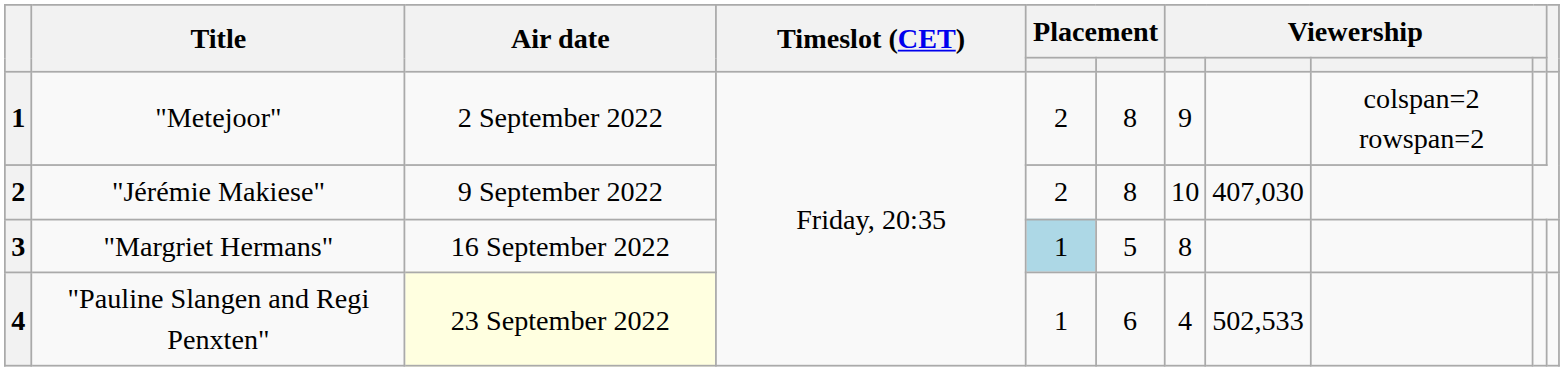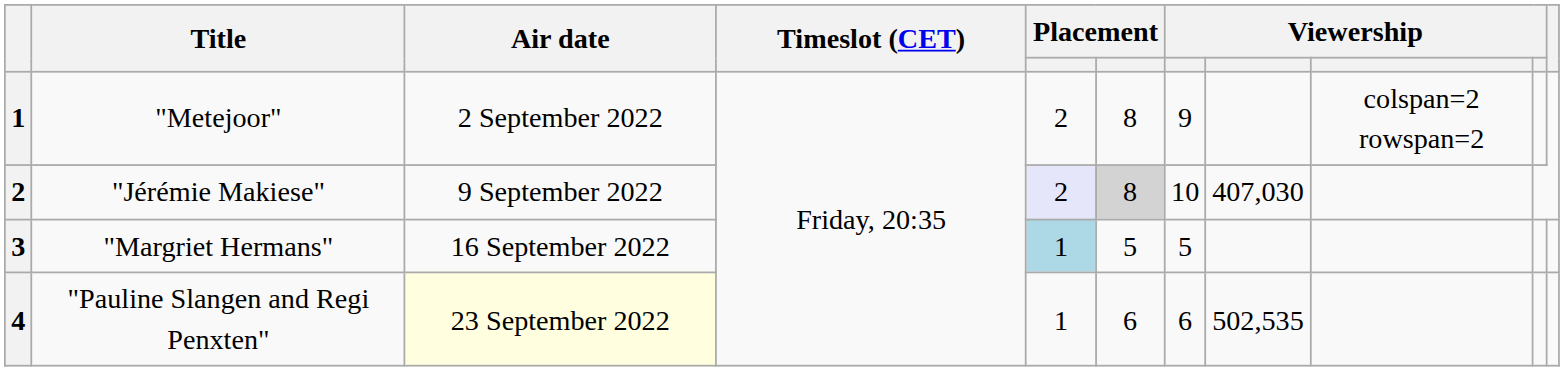(1061, 192) no background -> (1061, 192) lavender background
(1130, 192) no background -> (1130, 192) lightgrey background
(1185, 245) 8 -> (1185, 245) 5
(1185, 319) 4 -> (1185, 319) 6
(1258, 319) 502,533 -> (1258, 319) 502,535
